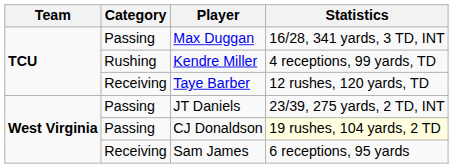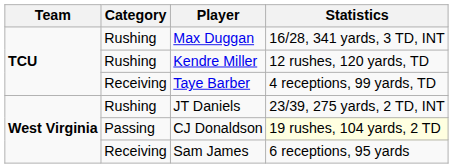(130, 38) Passing -> (130, 38) Rushing
(353, 61) 4 receptions, 99 yards, TD -> (349, 61) 12 rushes, 120 yards, TD
(349, 83) 12 rushes, 120 yards, TD -> (353, 83) 4 receptions, 99 yards, TD
(130, 106) Passing -> (130, 106) Rushing
